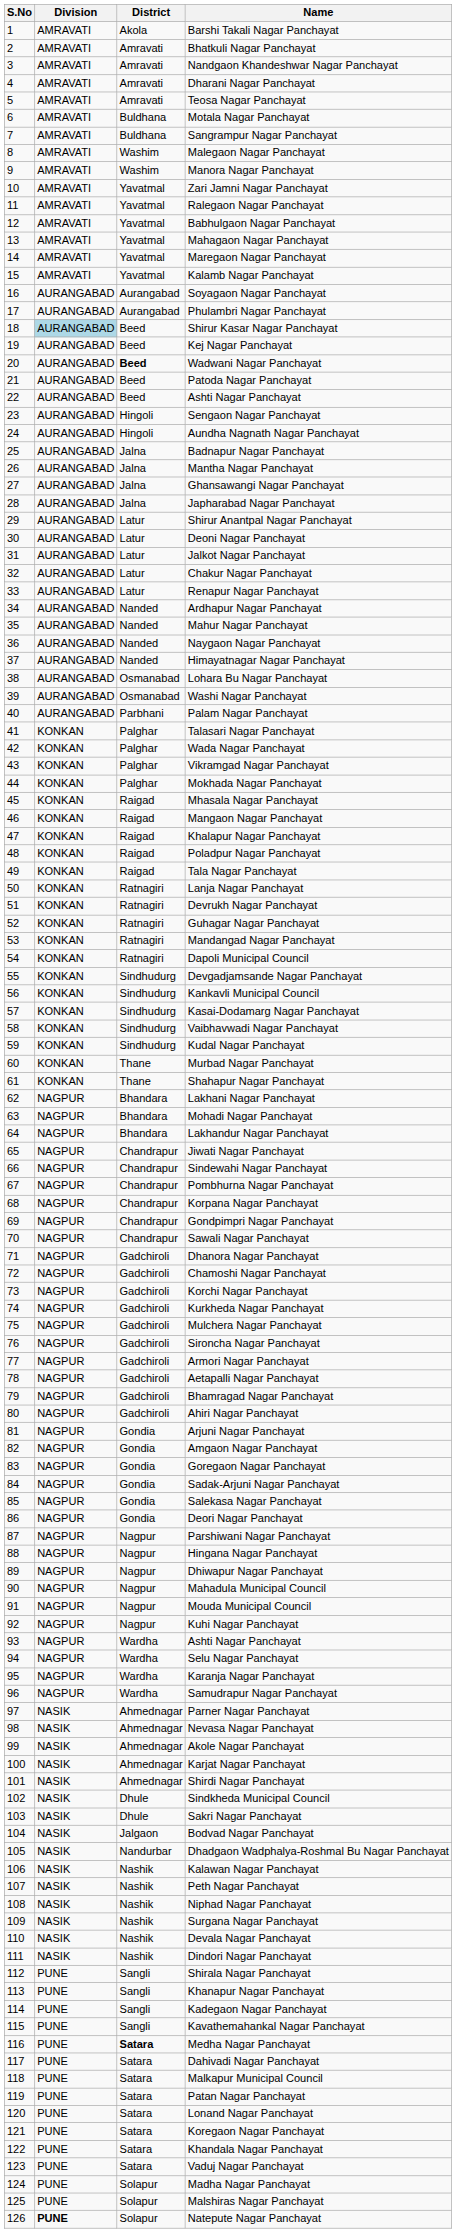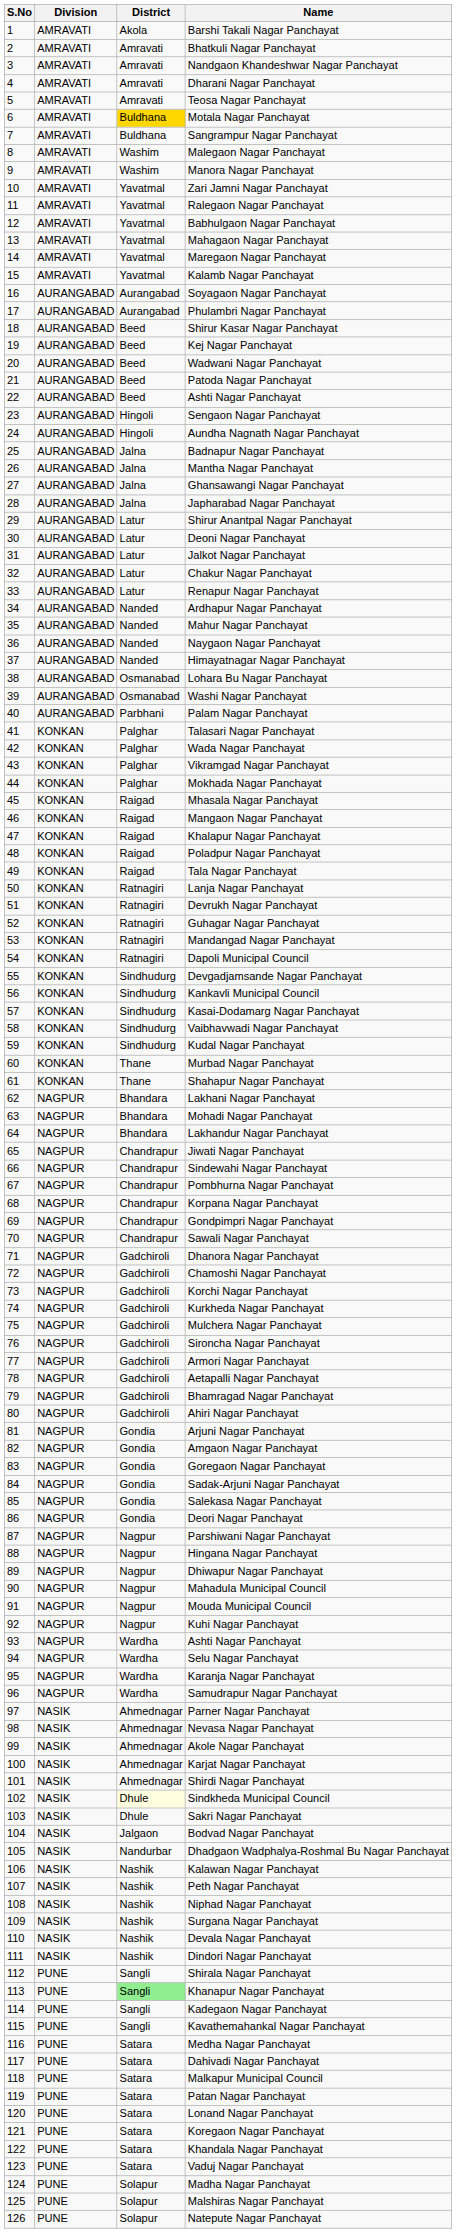(143, 118) no background -> (143, 118) gold background
(76, 328) lightblue background -> (76, 328) no background
(133, 363) bold -> (132, 363) normal
(134, 1799) no background -> (134, 1799) lightyellow background
(135, 1991) no background -> (135, 1991) lightgreen background
(136, 2044) bold -> (136, 2044) normal
(52, 2219) bold -> (52, 2219) normal
